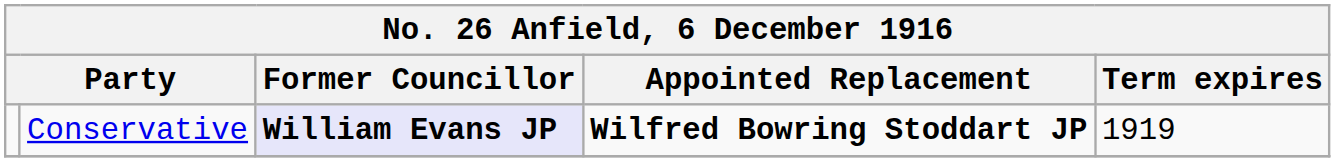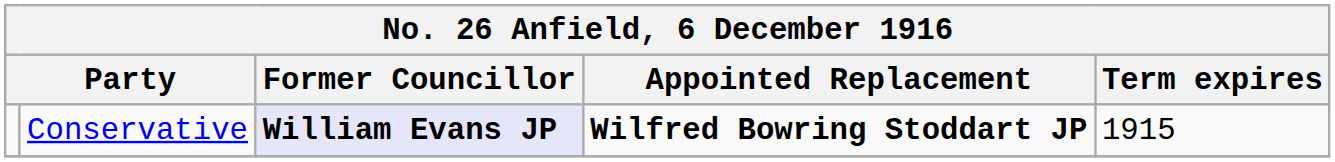(1139, 130) 1919 -> (1139, 130) 1915
